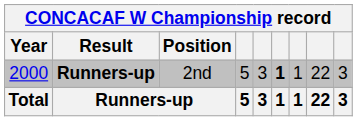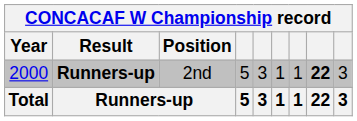(280, 73) bold -> (280, 73) normal
(320, 73) normal -> (320, 73) bold
